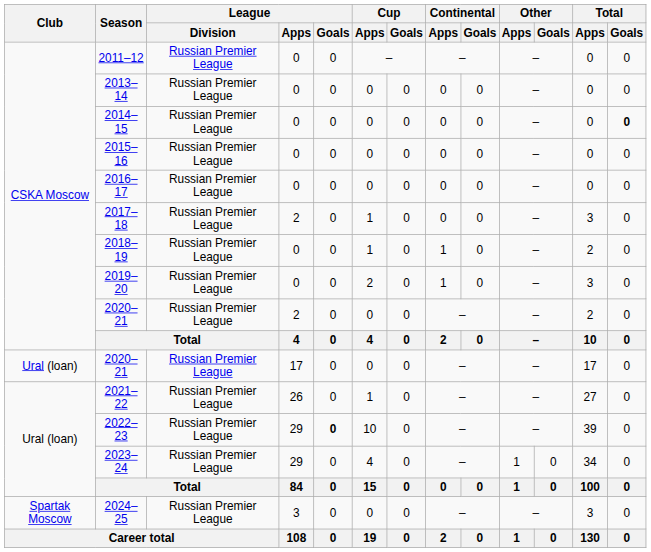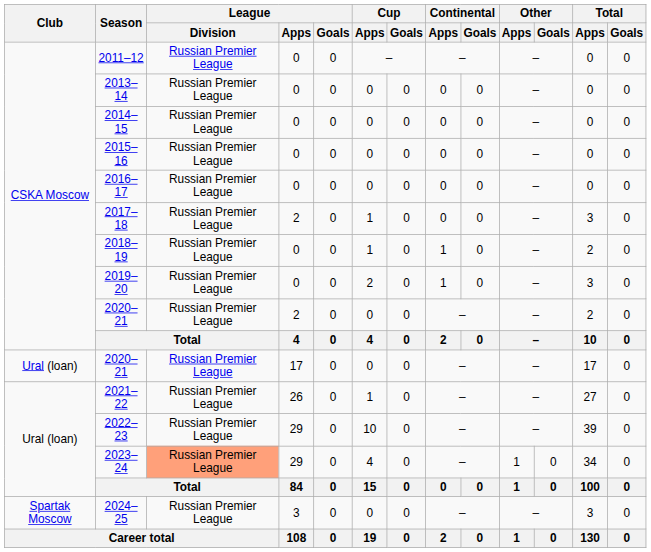(627, 122) bold -> (627, 122) normal
(333, 429) bold -> (333, 429) normal
(213, 462) no background -> (213, 462) lightsalmon background
